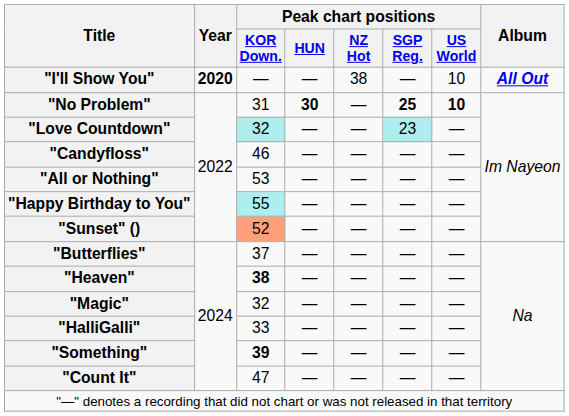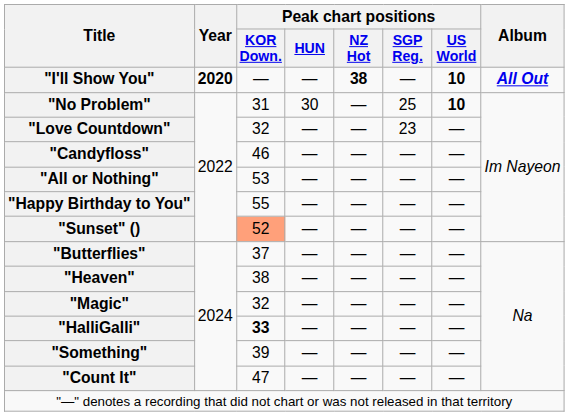(359, 79) normal -> (359, 79) bold
(456, 79) normal -> (456, 79) bold
(310, 104) bold -> (310, 104) normal
(408, 104) bold -> (408, 104) normal
(261, 129) paleturquoise background -> (261, 129) no background
(408, 129) paleturquoise background -> (408, 129) no background
(261, 204) paleturquoise background -> (261, 204) no background
(261, 278) bold -> (261, 278) normal
(261, 328) normal -> (261, 328) bold
(261, 353) bold -> (261, 353) normal
